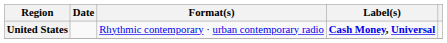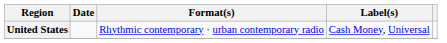(382, 30) bold -> (379, 30) normal
